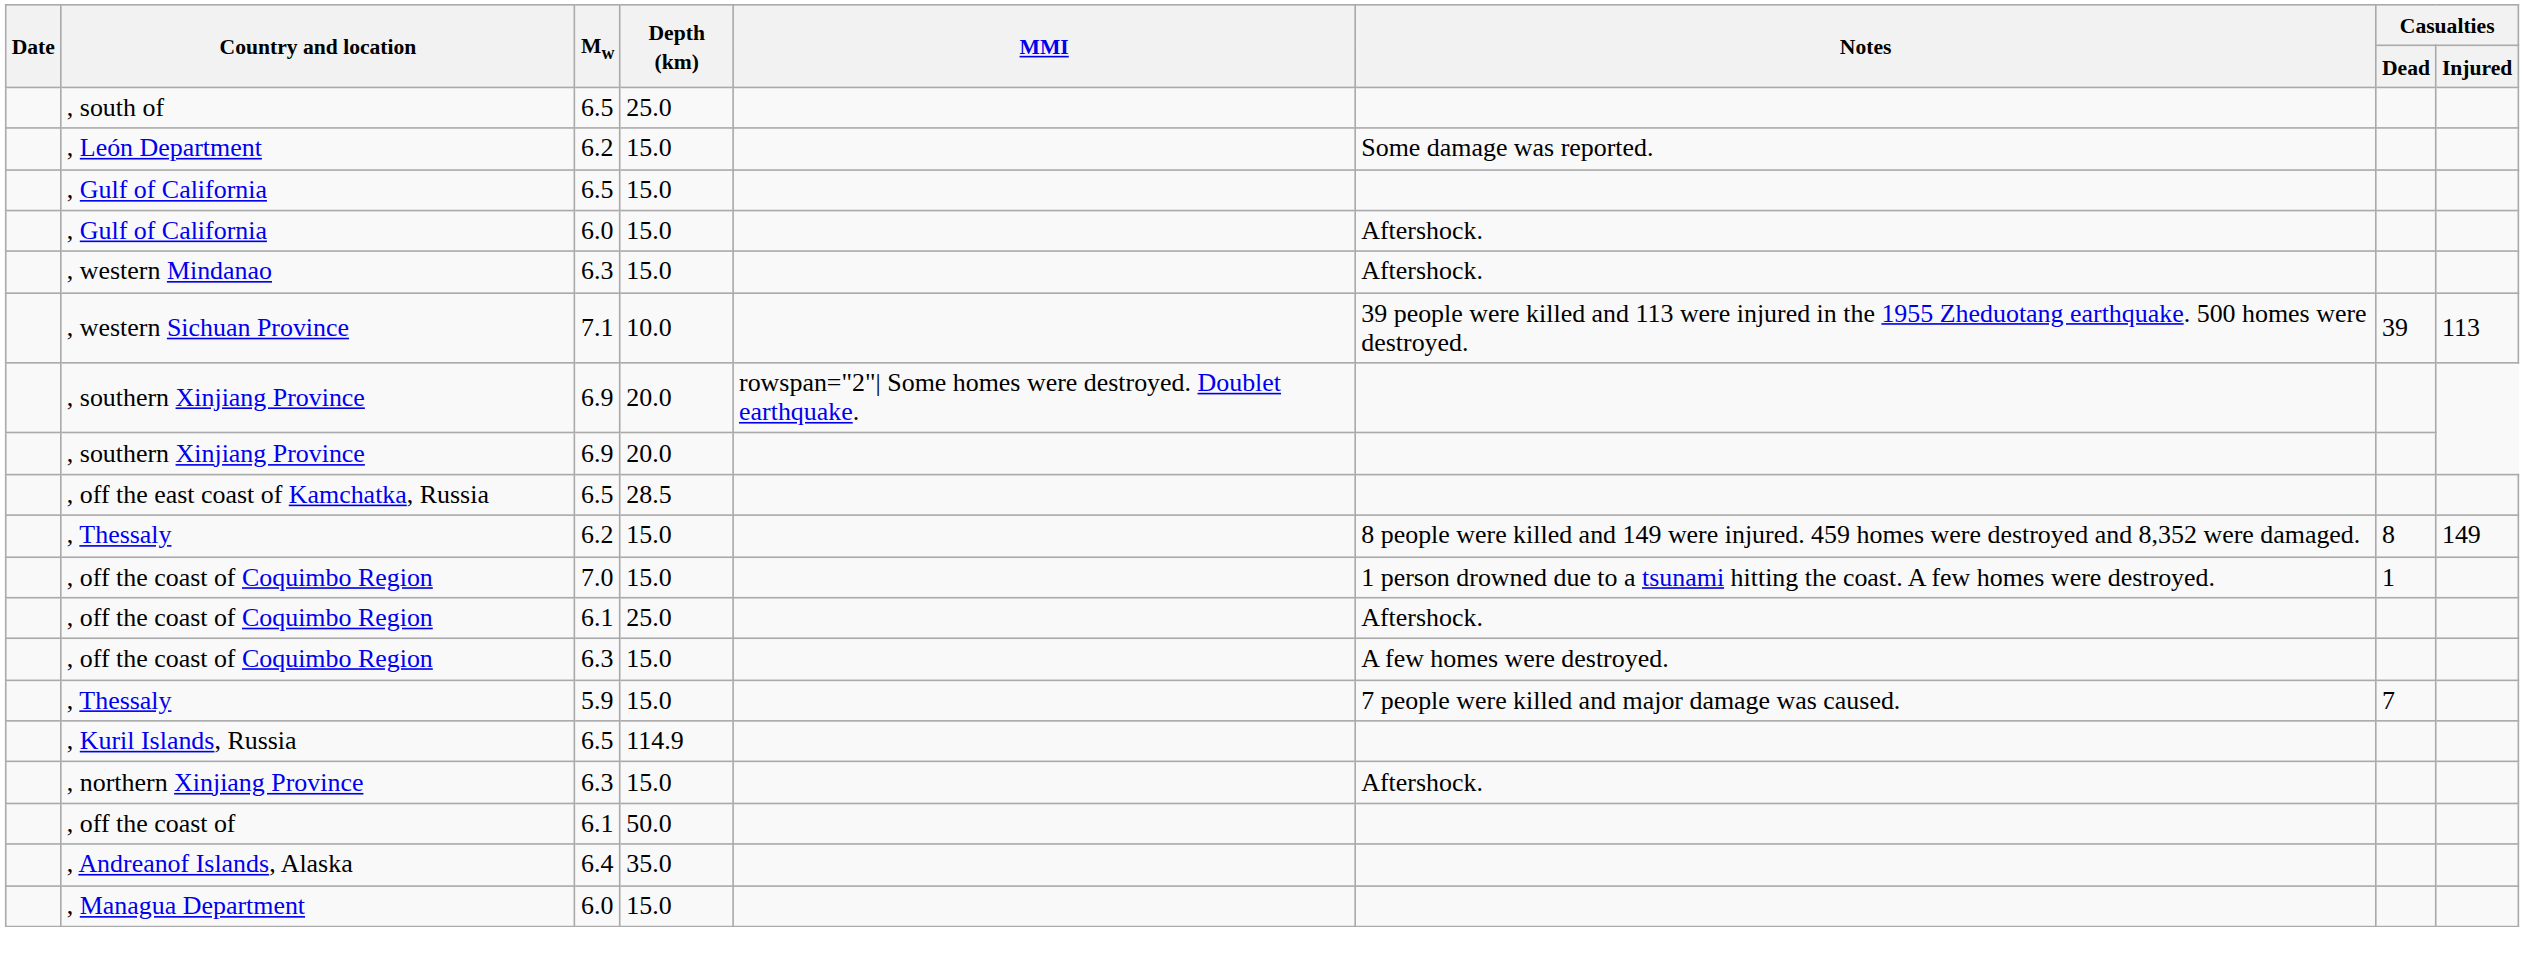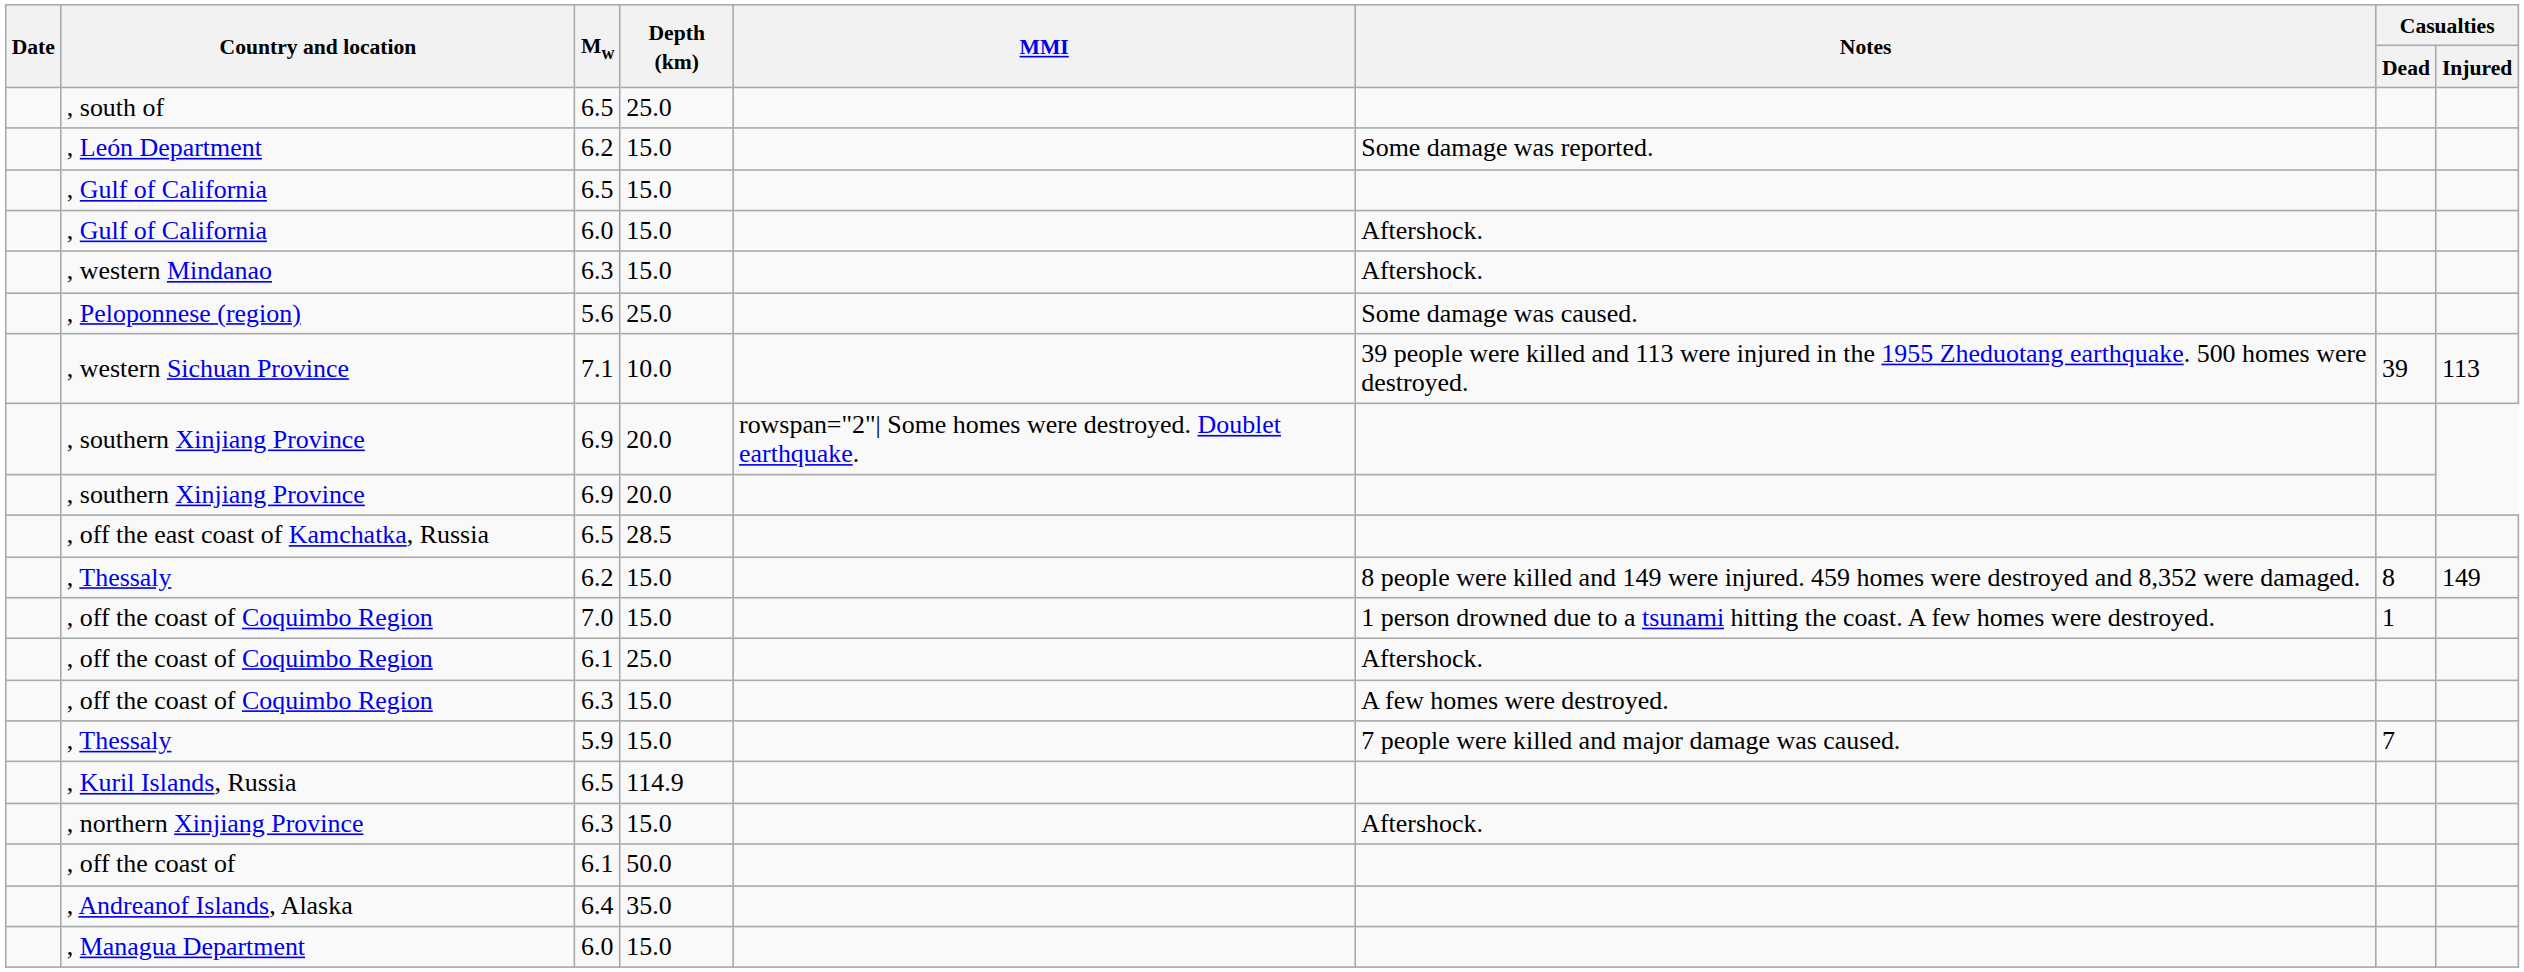+ row: (184, 312)
